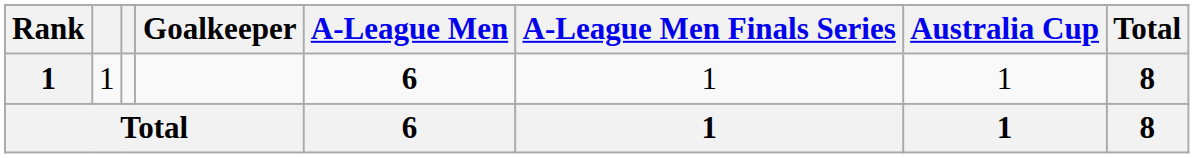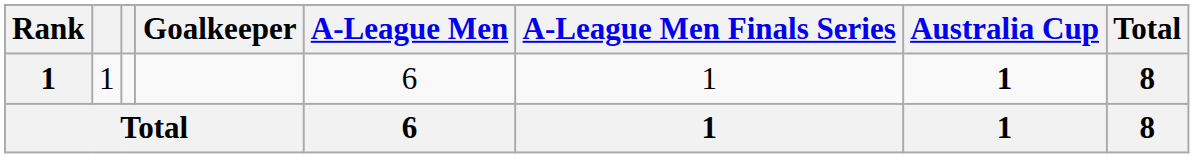(409, 78) bold -> (409, 78) normal
(1005, 78) normal -> (1005, 78) bold
